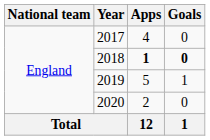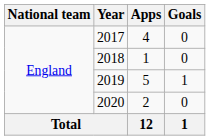(146, 59) bold -> (146, 59) normal
(185, 59) bold -> (185, 59) normal
